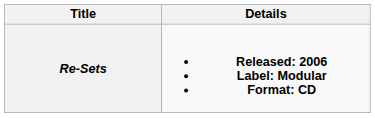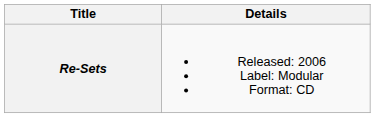(266, 76) bold -> (266, 76) normal
